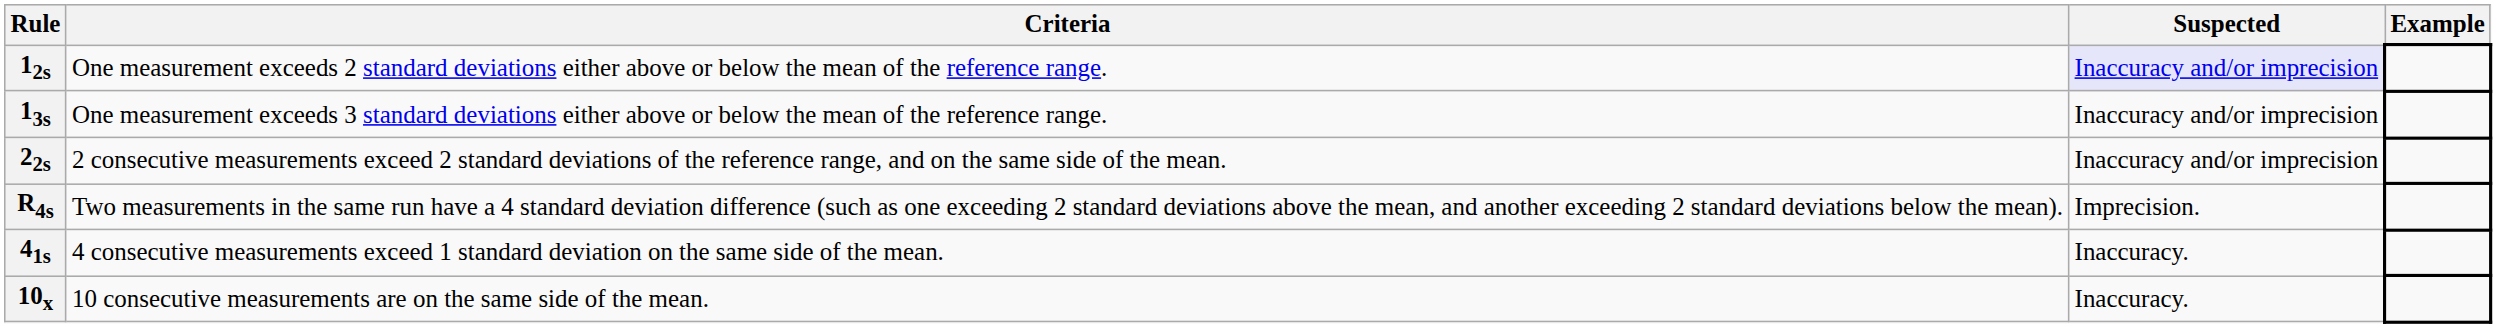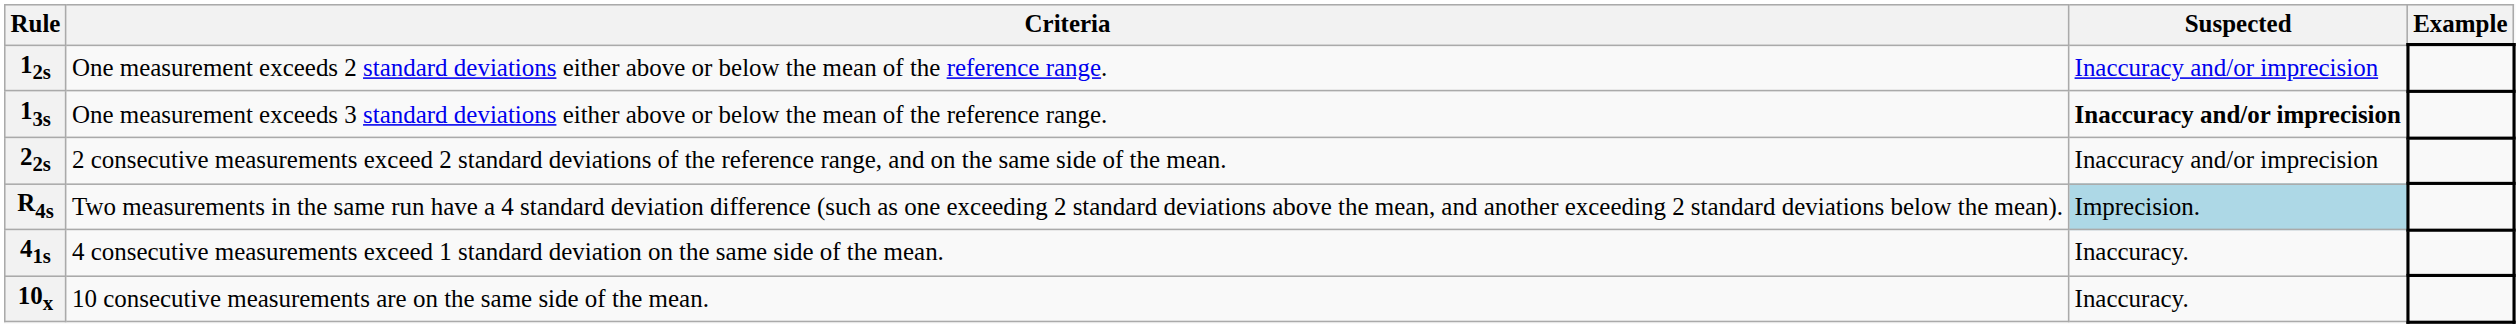(2226, 67) lavender background -> (2226, 67) no background
(2226, 114) normal -> (2238, 114) bold
(2137, 206) no background -> (2137, 206) lightblue background
